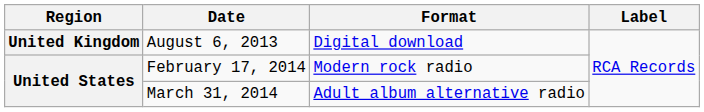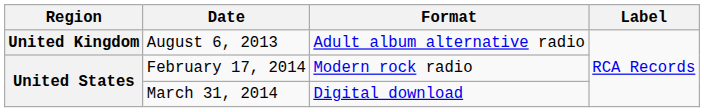(388, 43) Digital download -> (449, 43) Adult album alternative radio
(449, 94) Adult album alternative radio -> (388, 94) Digital download
